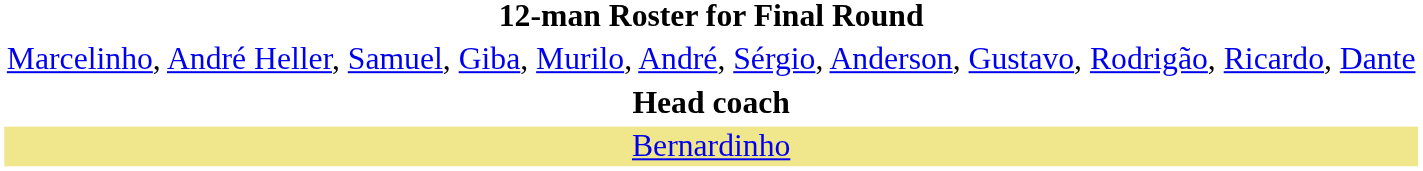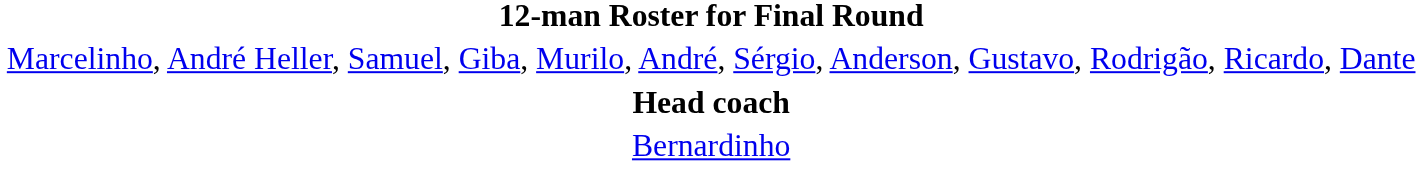(711, 145) khaki background -> (711, 145) no background
